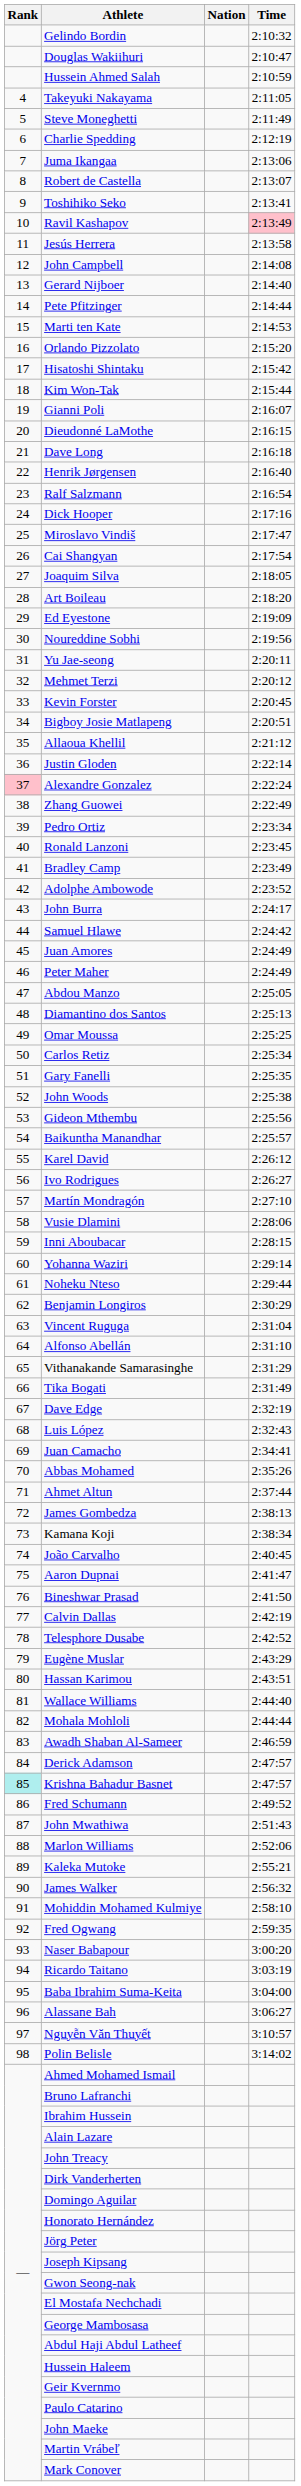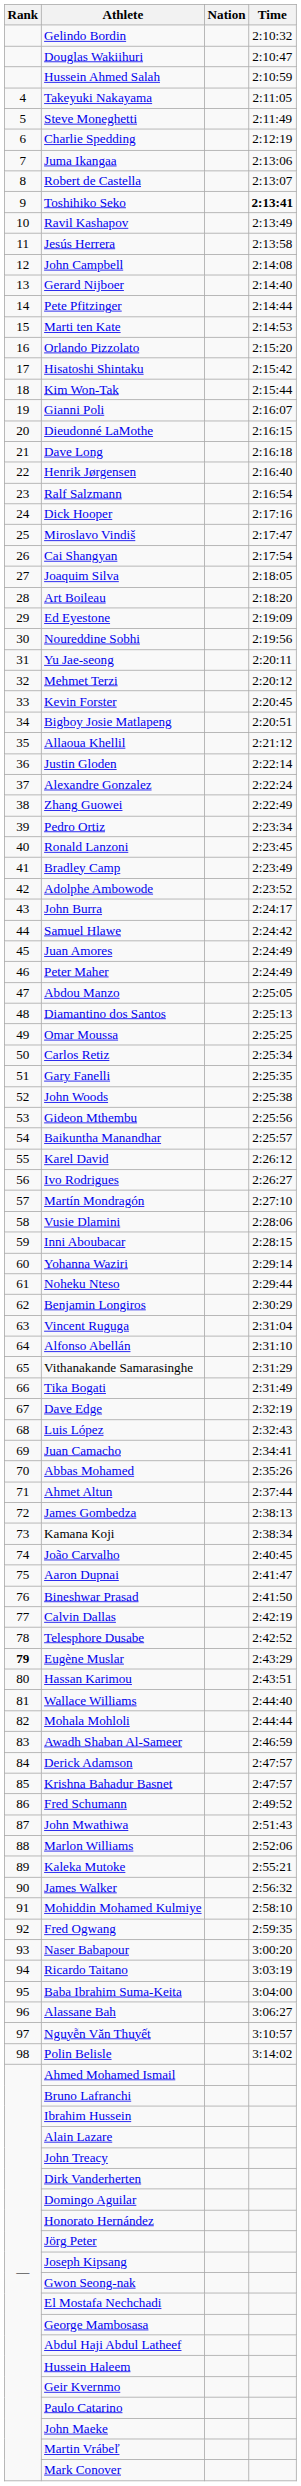(272, 202) normal -> (272, 202) bold
(272, 222) pink background -> (272, 222) no background
(23, 784) pink background -> (23, 784) no background
(23, 1658) normal -> (23, 1658) bold
(23, 1783) paleturquoise background -> (23, 1783) no background
